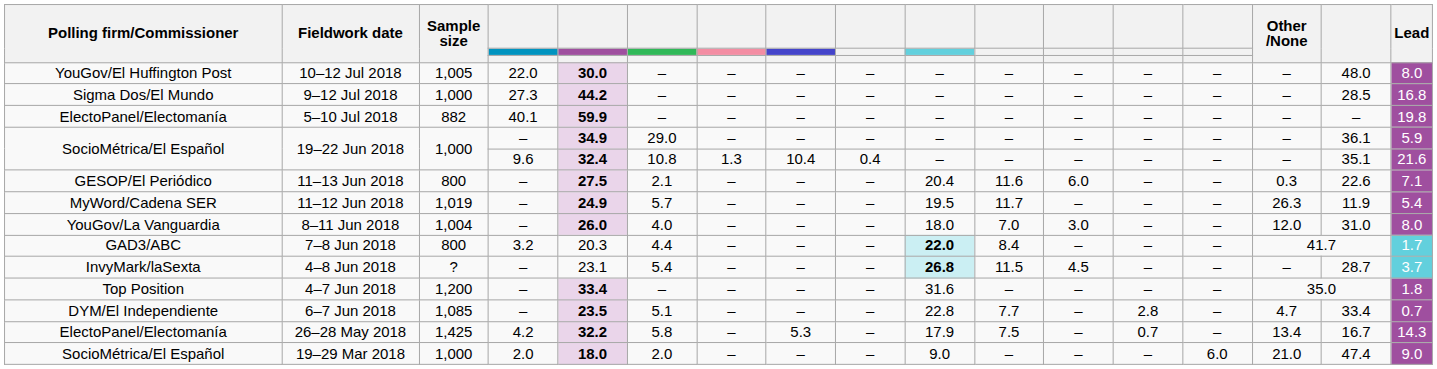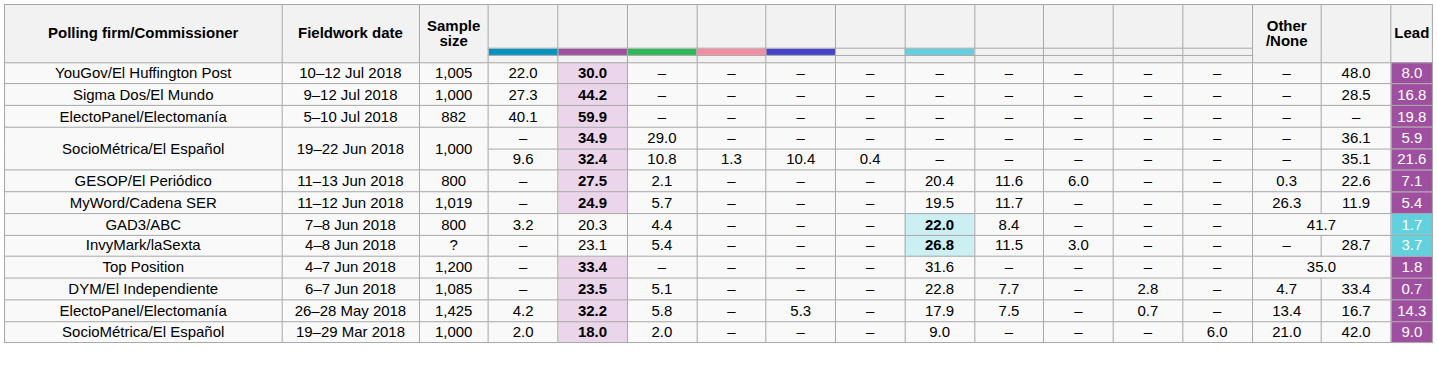- row: (350, 224)
(1078, 268) 4.5 -> (1078, 246) 3.0
(1356, 354) 47.4 -> (1356, 332) 42.0
